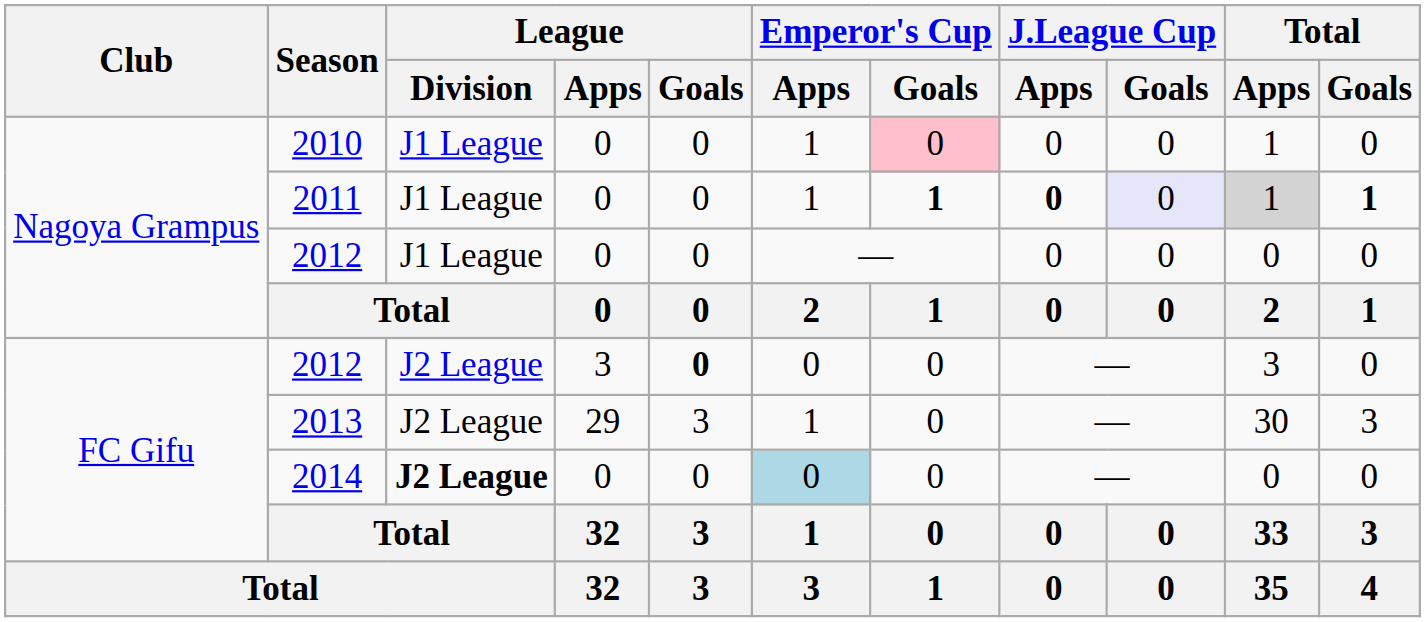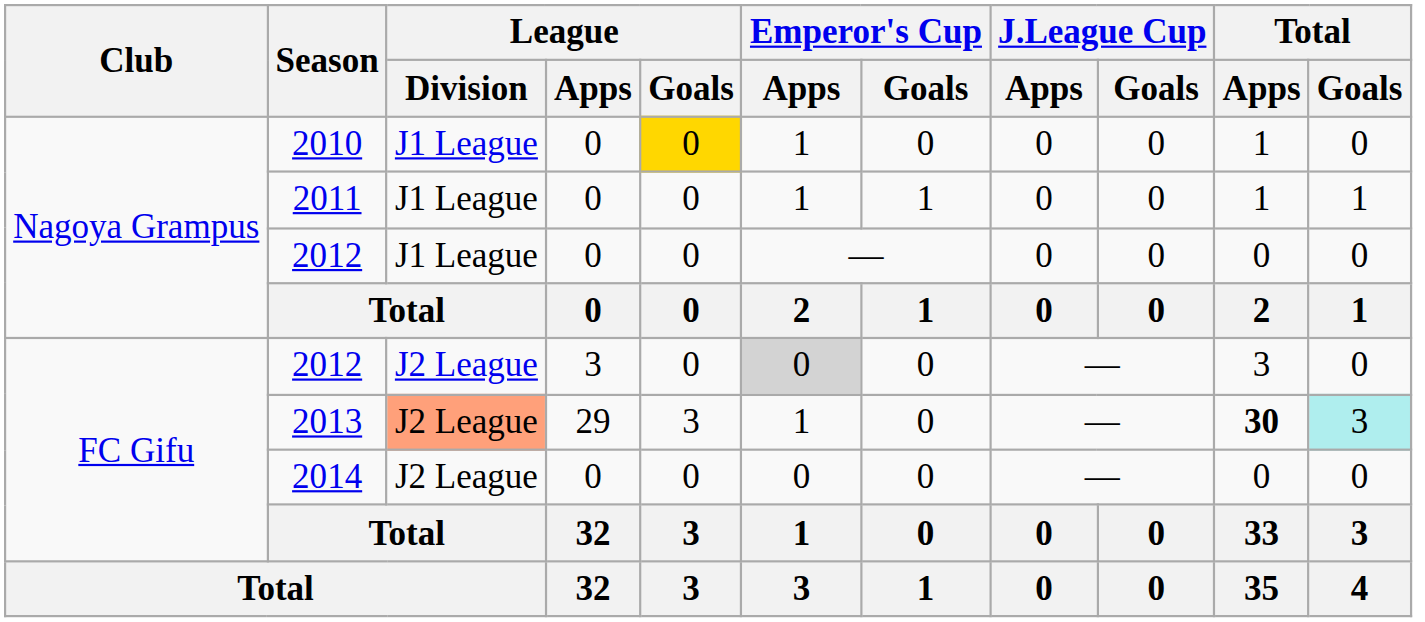(701, 143) no background -> (691, 143) gold background
(935, 143) pink background -> (926, 143) no background
(935, 198) bold -> (926, 198) normal
(1054, 198) bold -> (1044, 198) normal
(1166, 198) lavender background -> (1156, 198) no background
(1271, 198) lightgrey background -> (1262, 198) no background
(1369, 198) bold -> (1360, 198) normal
(701, 365) bold -> (691, 365) normal
(811, 365) no background -> (801, 365) lightgrey background
(471, 421) no background -> (466, 421) lightsalmon background
(1271, 421) normal -> (1262, 421) bold
(1369, 421) no background -> (1360, 421) paleturquoise background
(471, 476) bold -> (466, 476) normal
(811, 476) lightblue background -> (801, 476) no background
